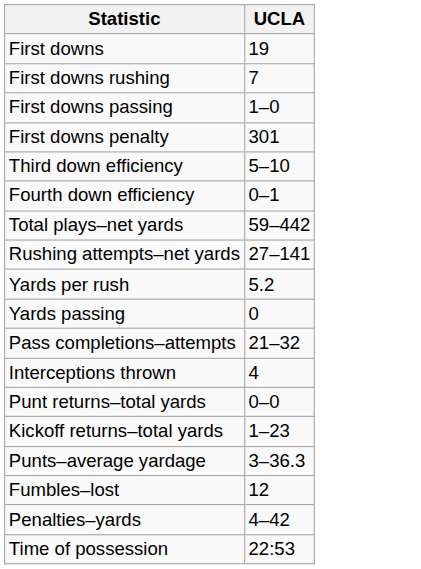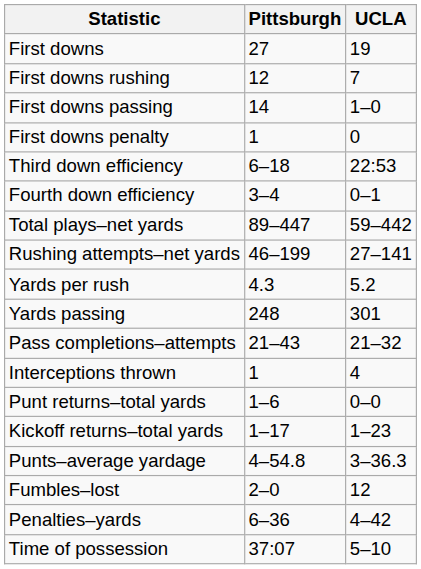+ column: (295, 19)
(264, 136) 301 -> (355, 136) 0
(269, 166) 5–10 -> (373, 166) 22:53
(254, 313) 0 -> (365, 313) 301
(272, 549) 22:53 -> (371, 549) 5–10
